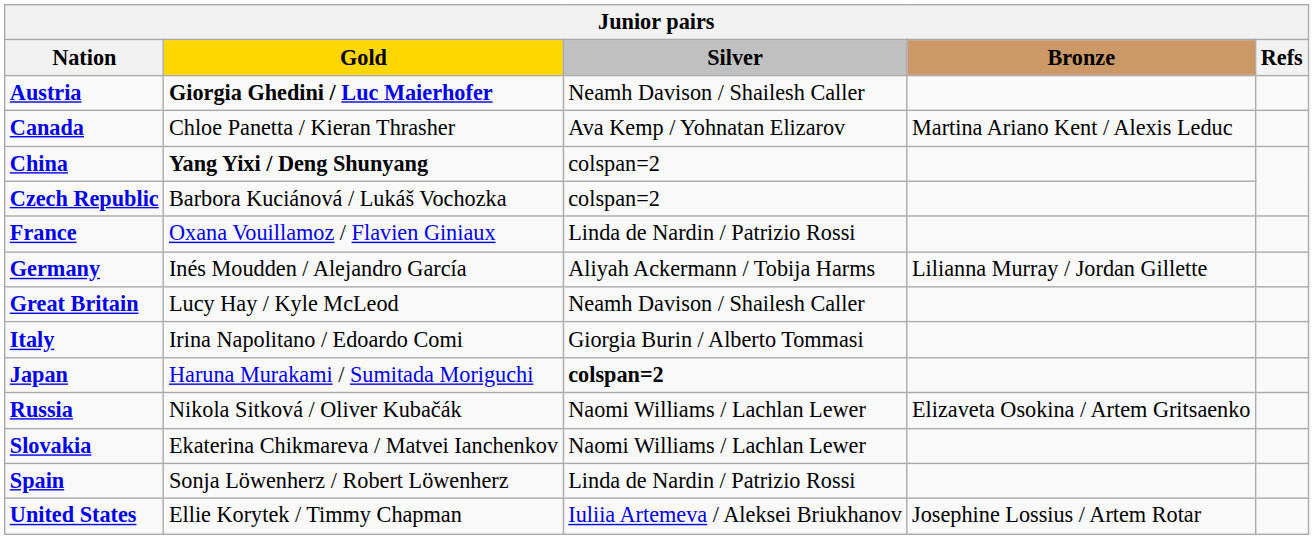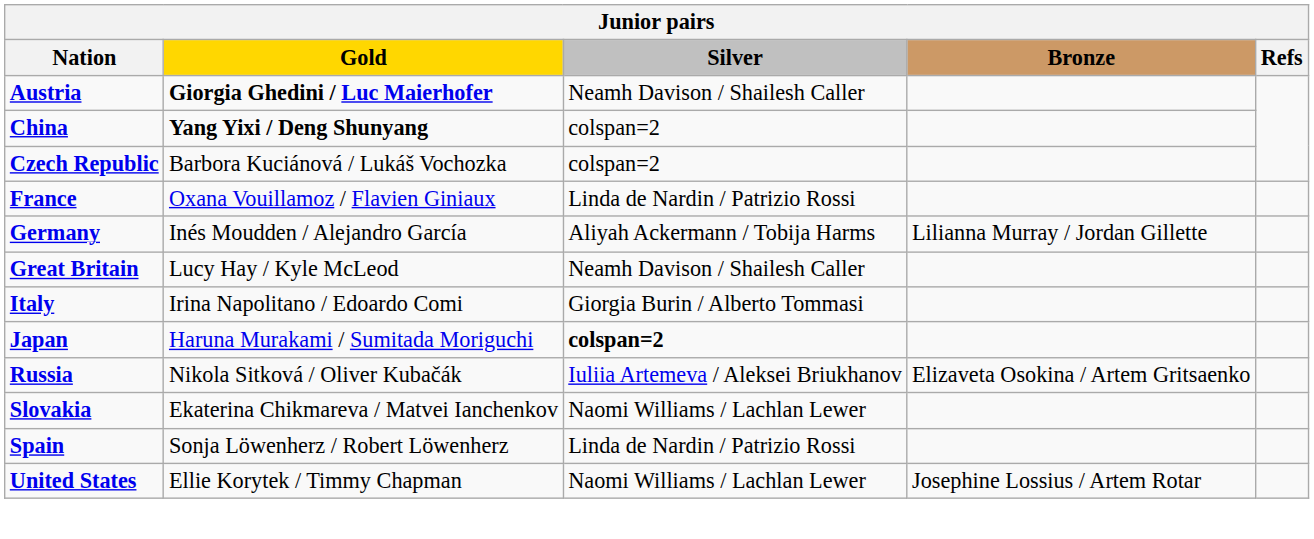- row: (47, 127)
(717, 410) Naomi Williams / Lachlan Lewer -> (735, 374) Iuliia Artemeva / Aleksei Briukhanov
(735, 515) Iuliia Artemeva / Aleksei Briukhanov -> (717, 480) Naomi Williams / Lachlan Lewer
